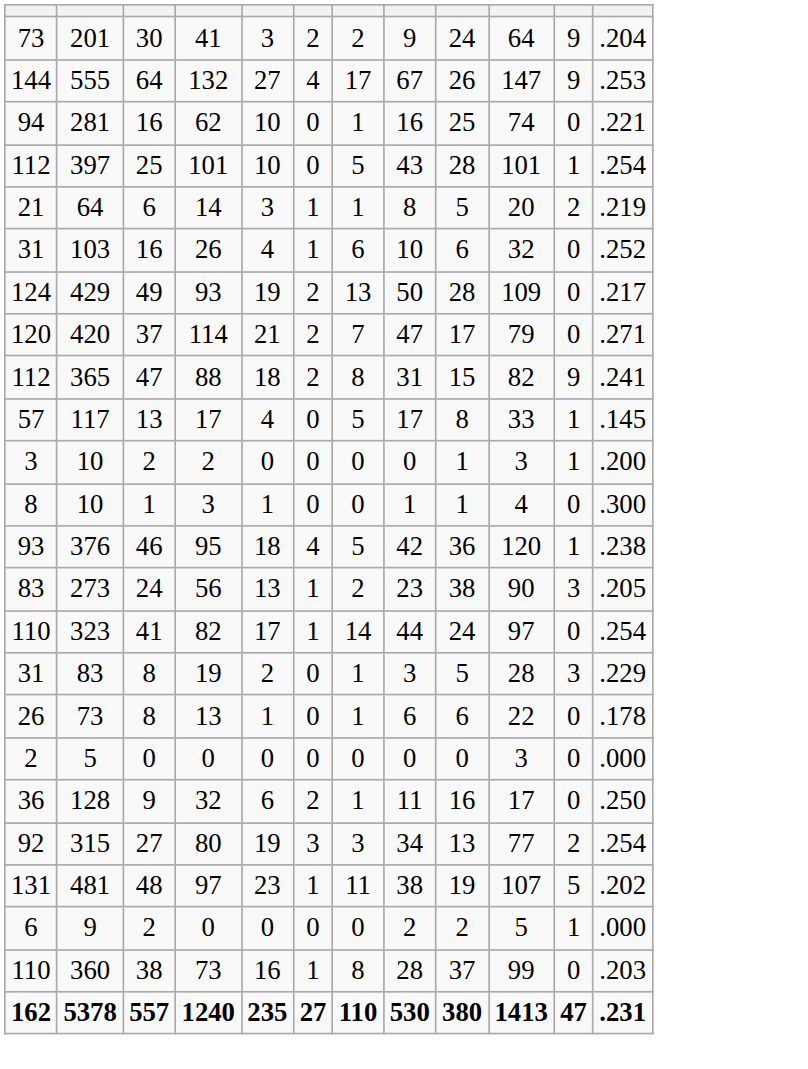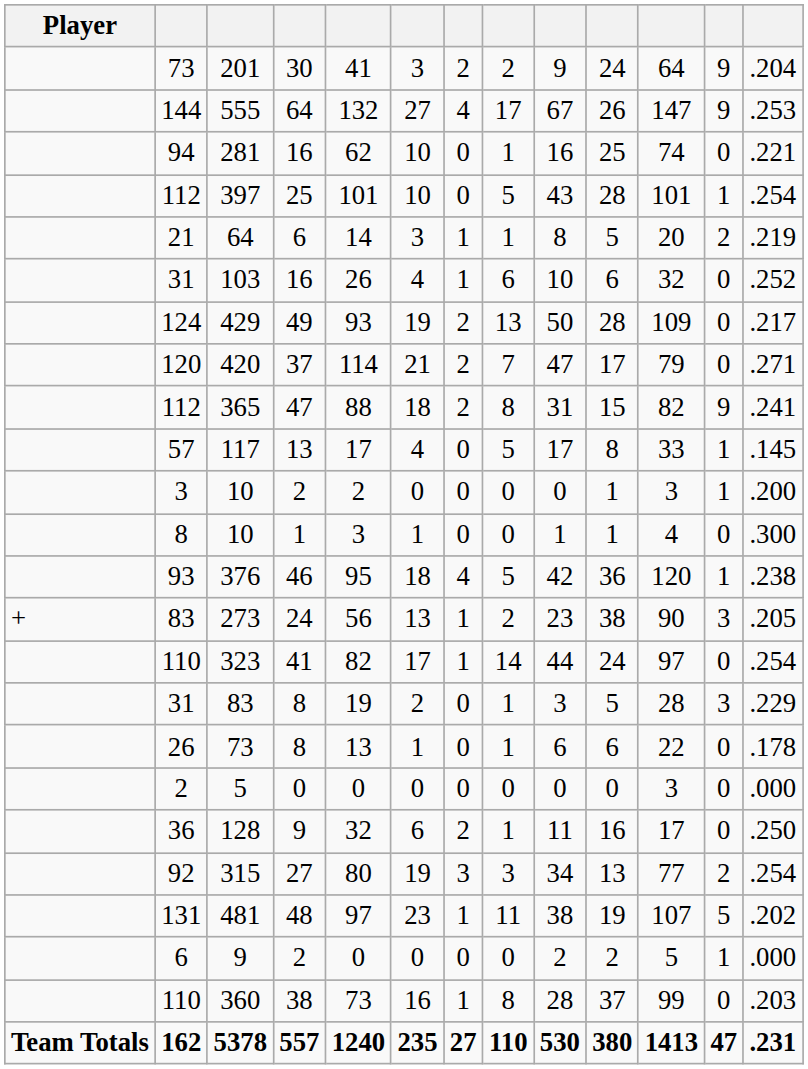+ column: (80, 25)
